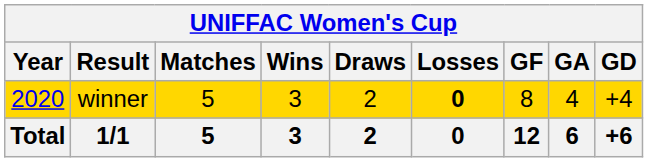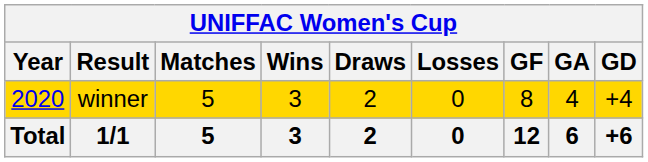(458, 99) bold -> (458, 99) normal
